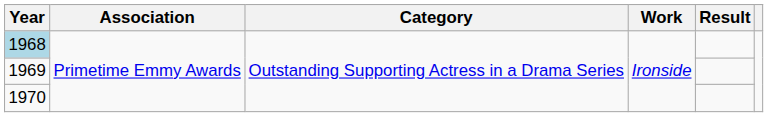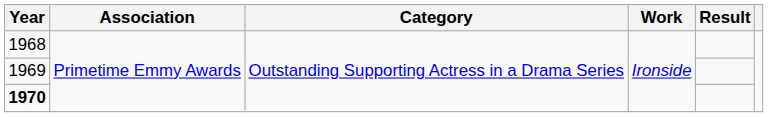(27, 44) lightblue background -> (27, 44) no background
(27, 97) normal -> (27, 97) bold
